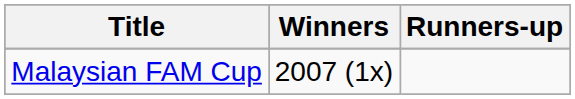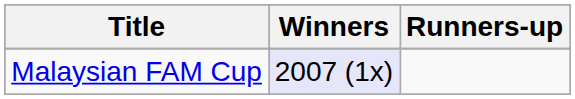(334, 71) no background -> (334, 71) lavender background
